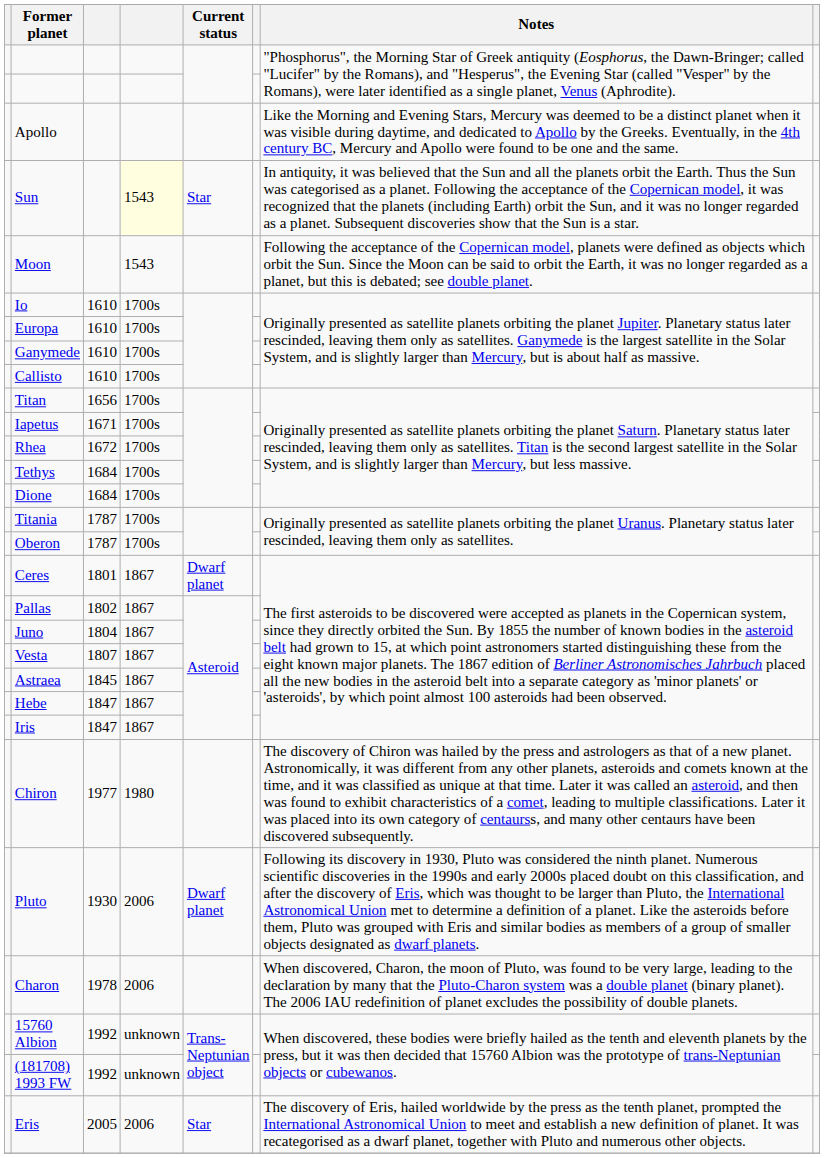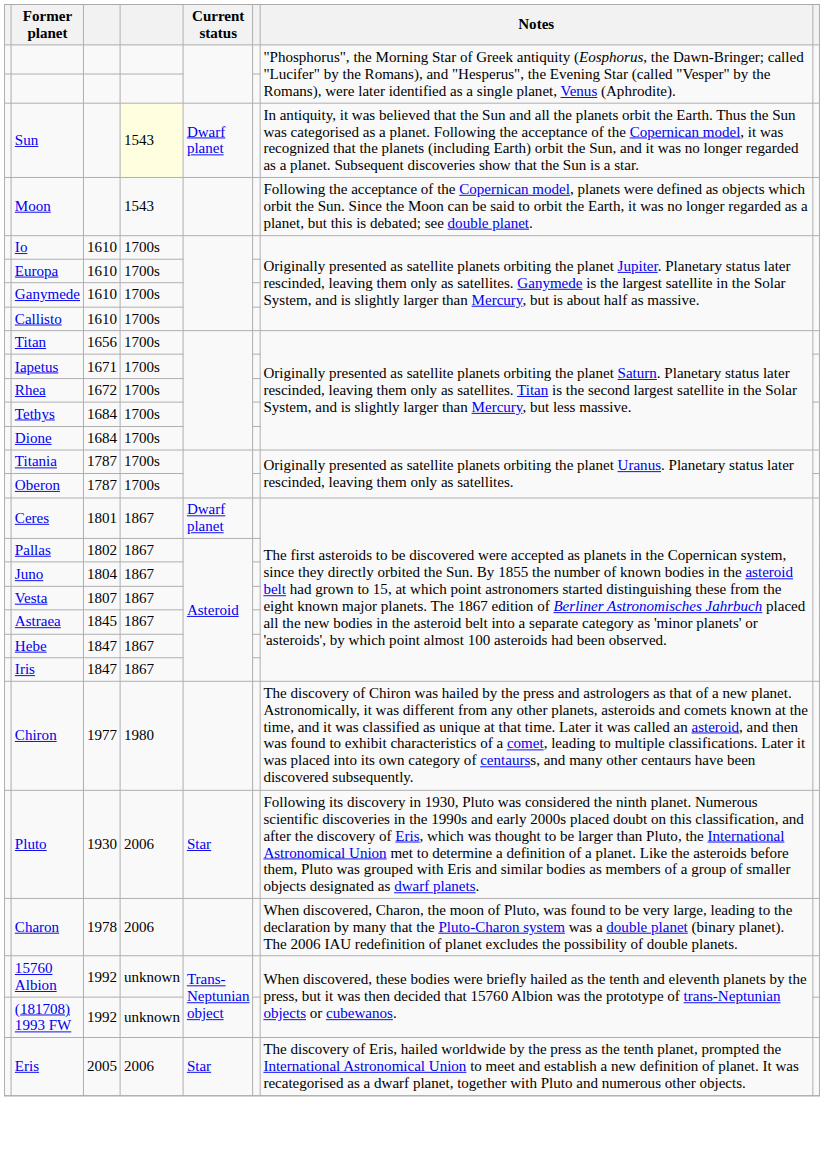- row: (36, 131)
(199, 197) Star -> (206, 140) Dwarf planet
(206, 901) Dwarf planet -> (199, 844) Star
